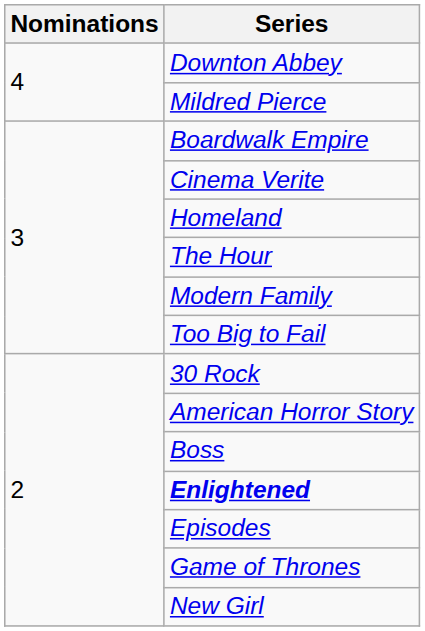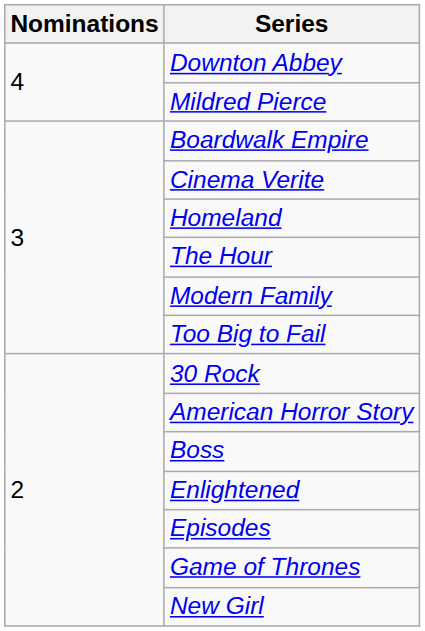(240, 489) bold -> (235, 489) normal
